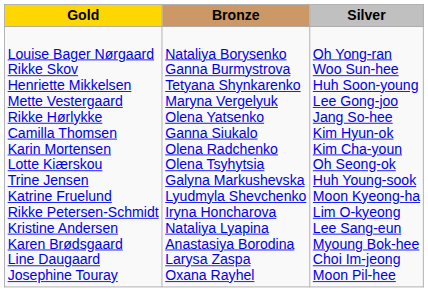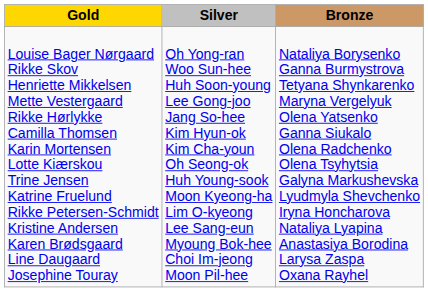columns swapped: (366, 15) <-> (236, 15)
